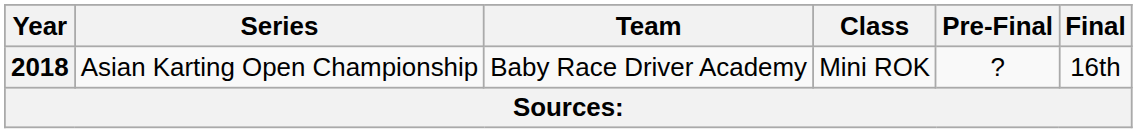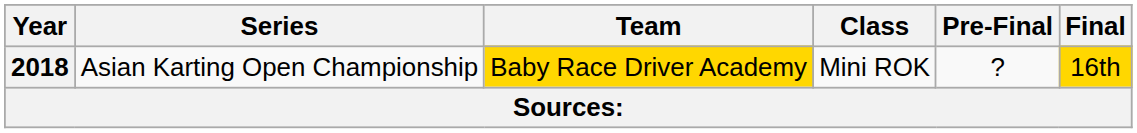(649, 67) no background -> (649, 67) gold background
(1095, 67) no background -> (1095, 67) gold background
